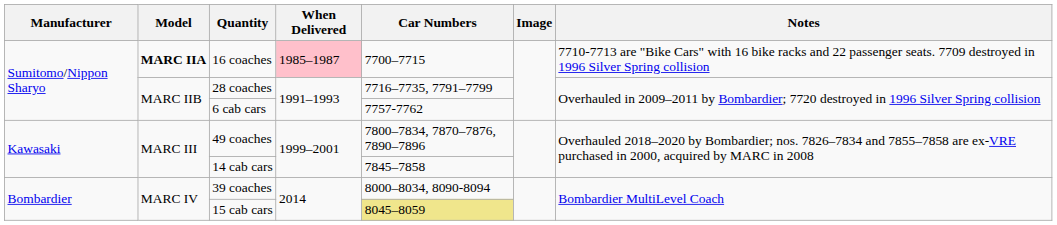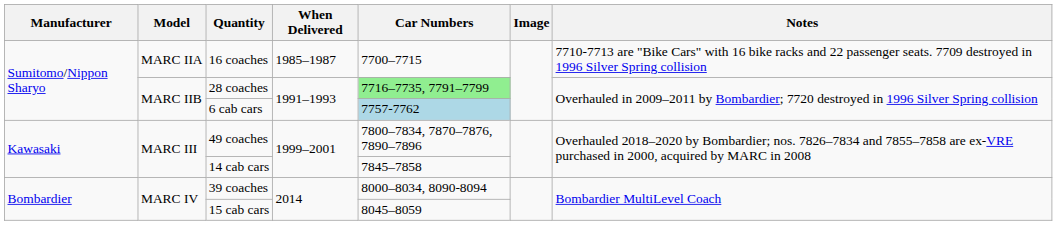(173, 59) bold -> (172, 59) normal
(309, 59) pink background -> (306, 59) no background
(429, 88) no background -> (425, 88) lightgreen background
(394, 109) no background -> (390, 109) lightblue background
(395, 209) khaki background -> (392, 209) no background
